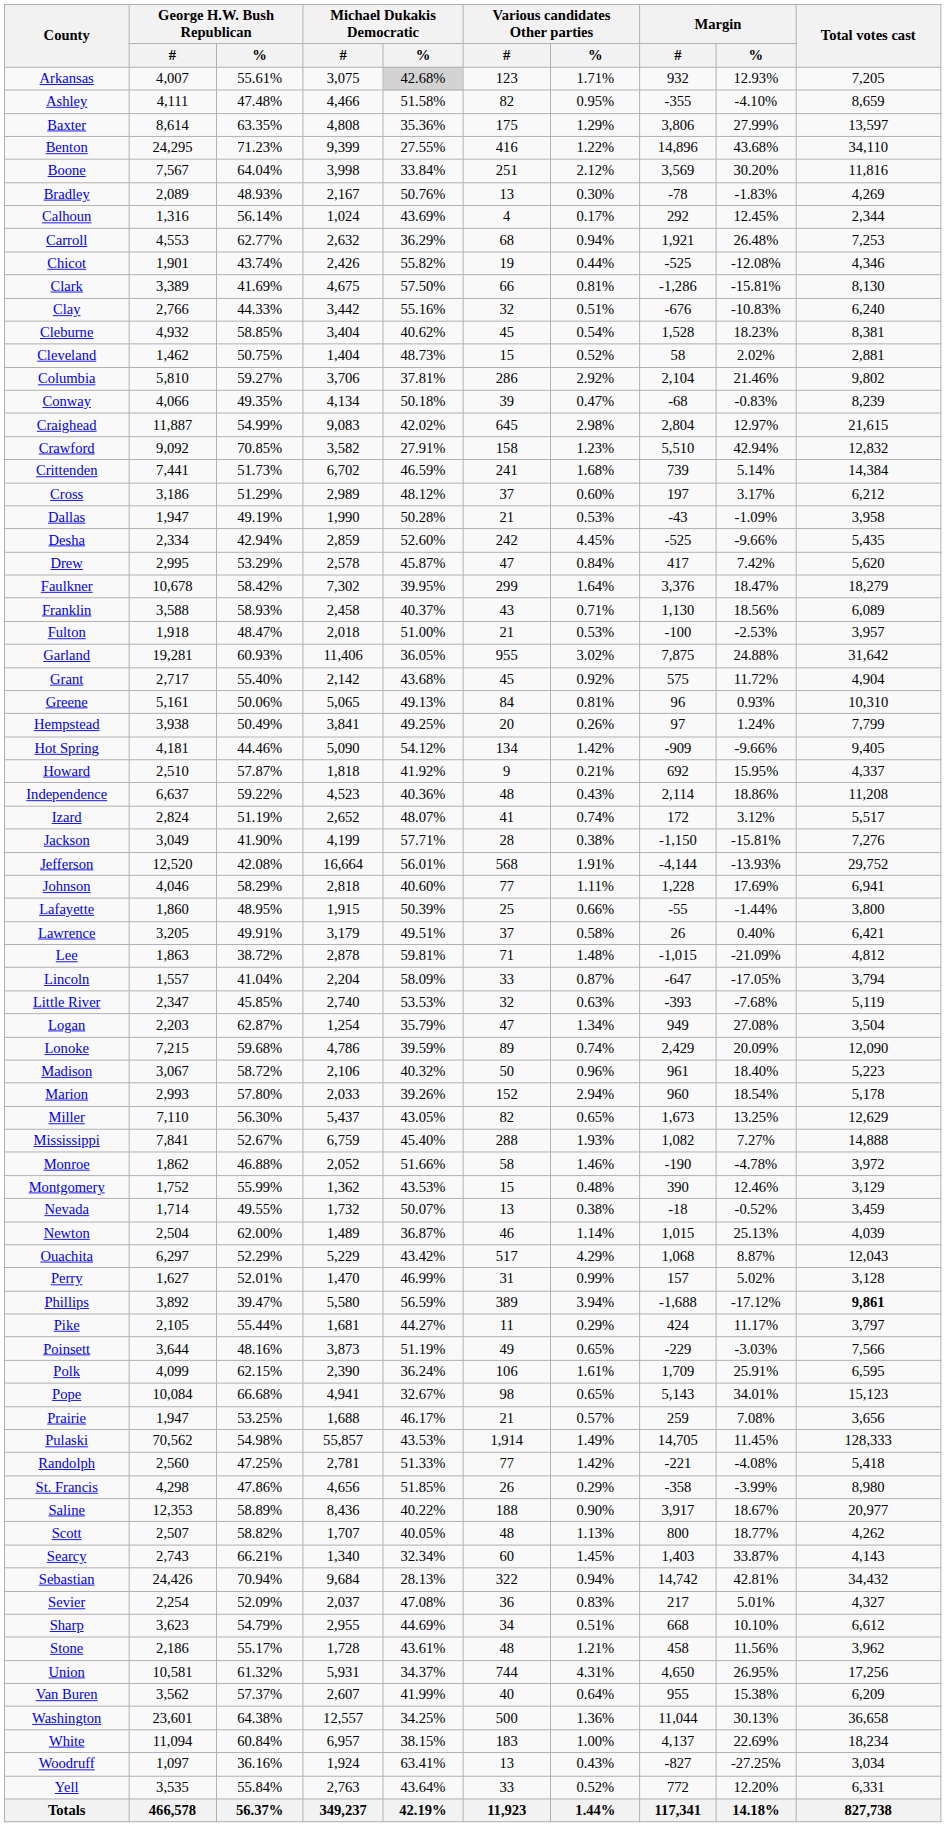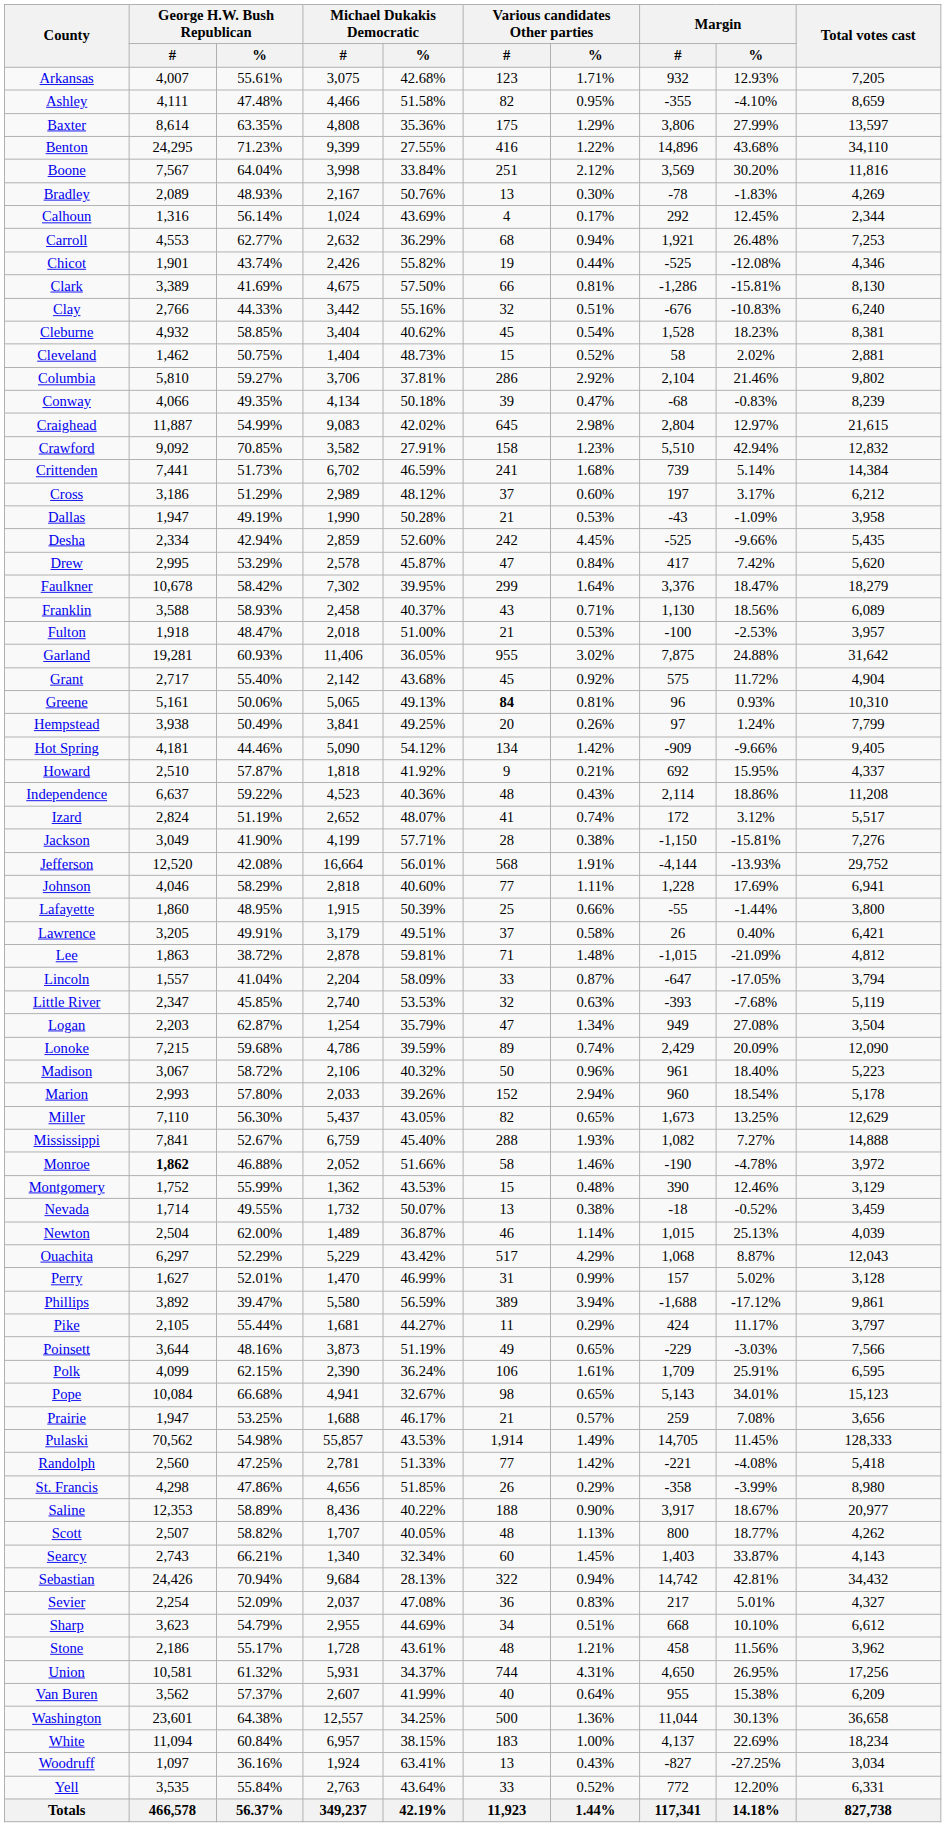(423, 78) lightgrey background -> (423, 78) no background
(507, 702) normal -> (507, 702) bold
(172, 1163) normal -> (172, 1163) bold
(868, 1302) bold -> (868, 1302) normal
